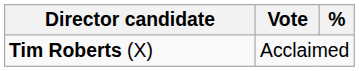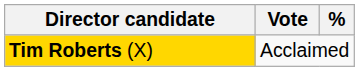(81, 50) no background -> (81, 50) gold background
